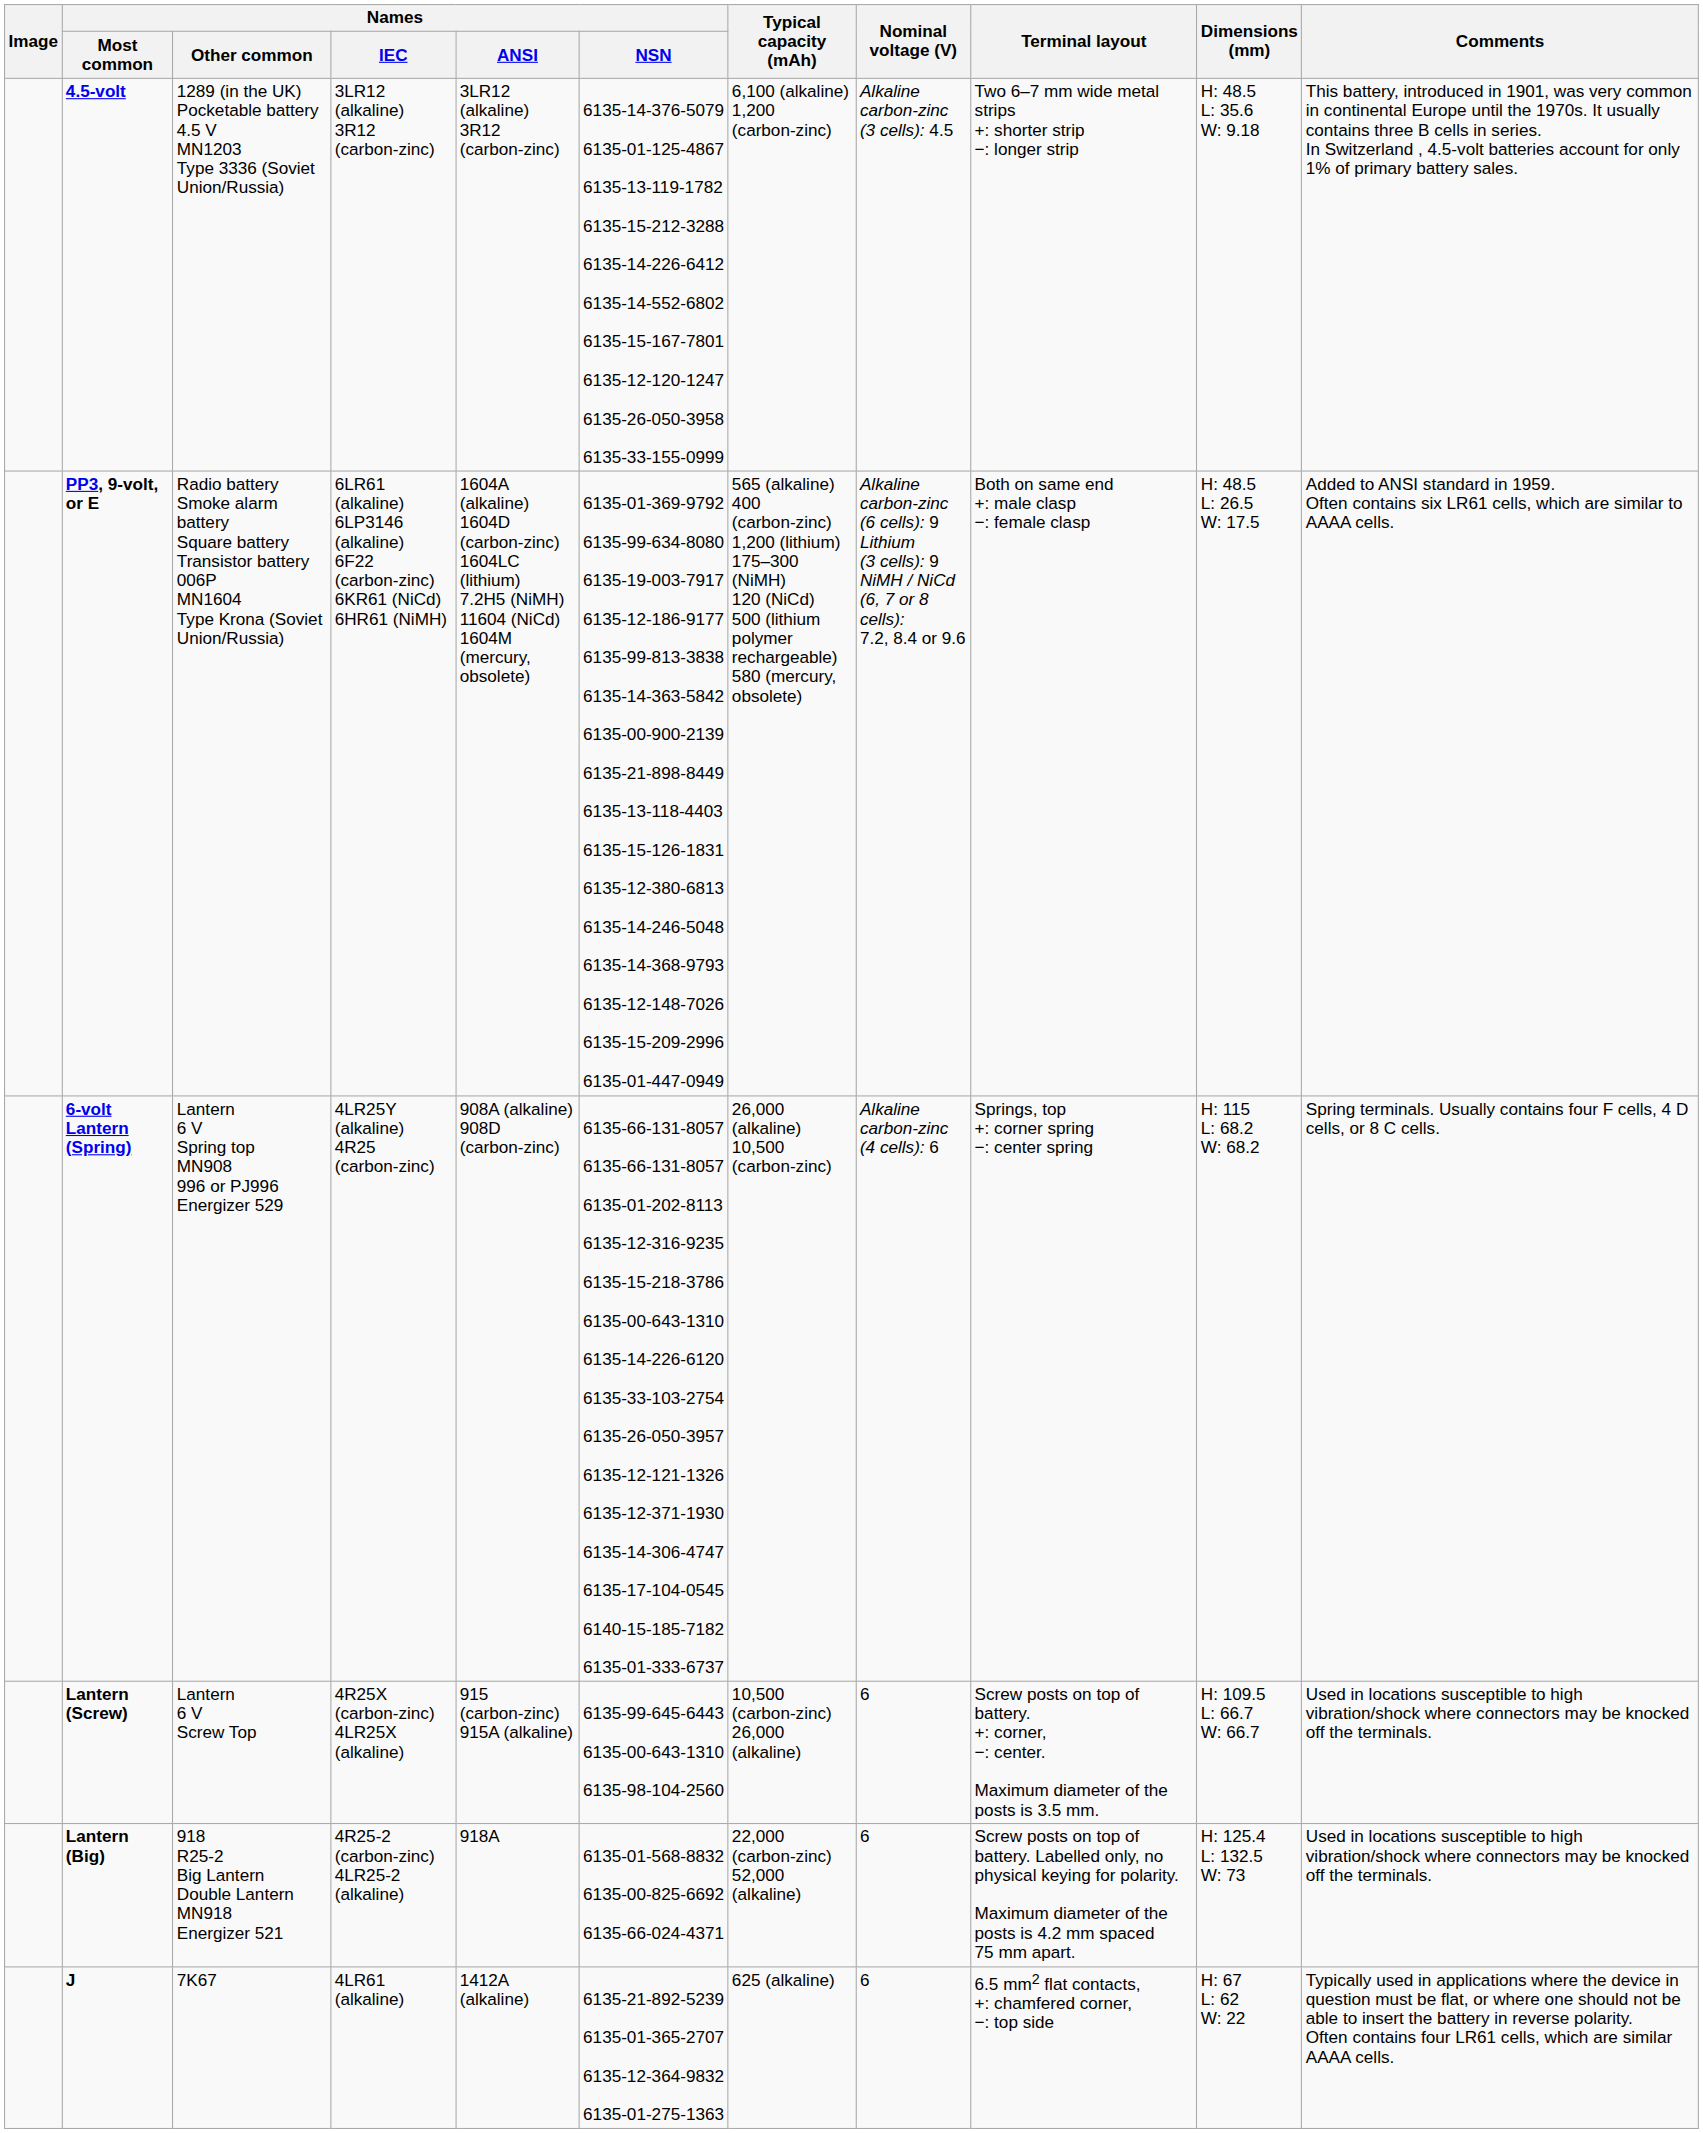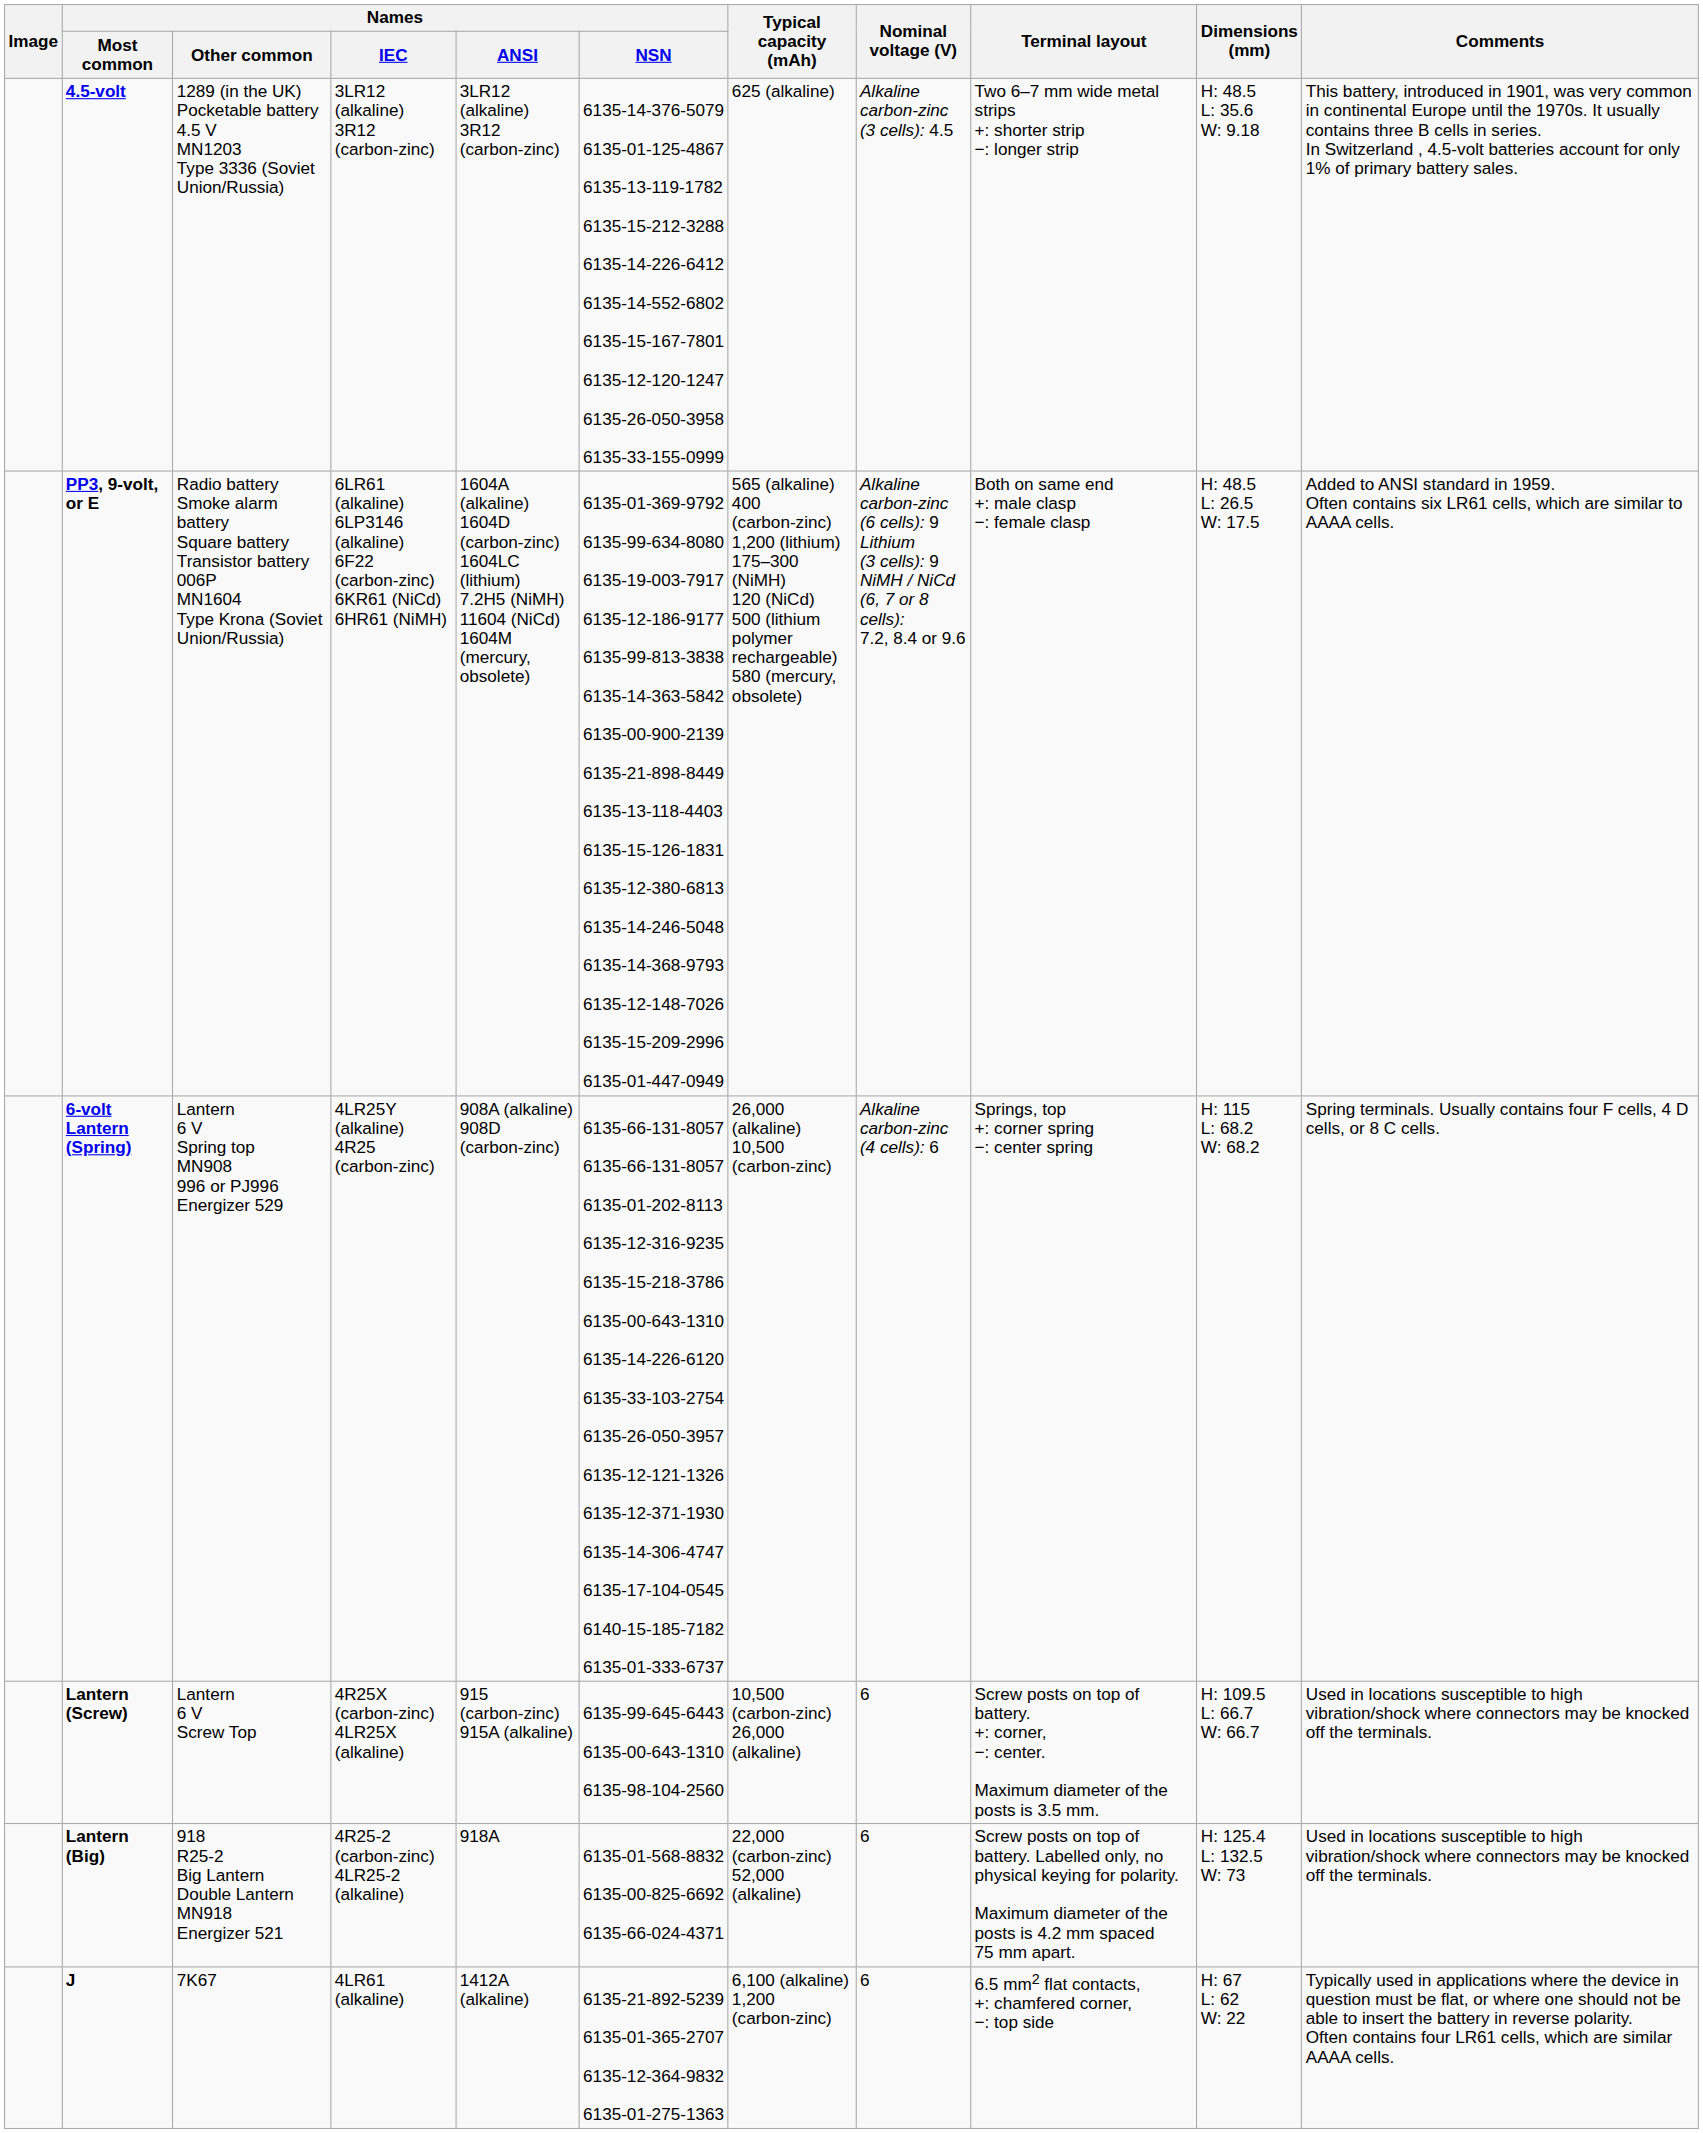(790, 110) 6,100 (alkaline) 1,200 (carbon‑zinc) -> (783, 91) 625 (alkaline)
(783, 1980) 625 (alkaline) -> (790, 1999) 6,100 (alkaline) 1,200 (carbon‑zinc)
